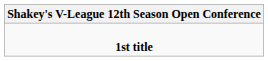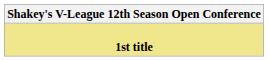(134, 46) no background -> (134, 46) khaki background
